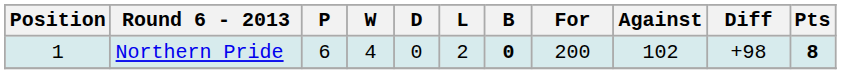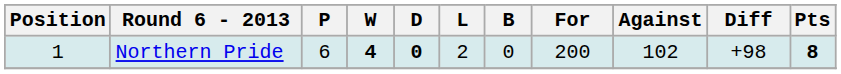(370, 52) normal -> (370, 52) bold
(416, 52) normal -> (416, 52) bold
(508, 52) bold -> (508, 52) normal
